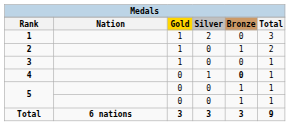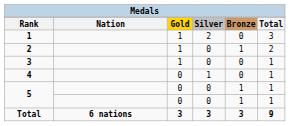(241, 75) bold -> (241, 75) normal
